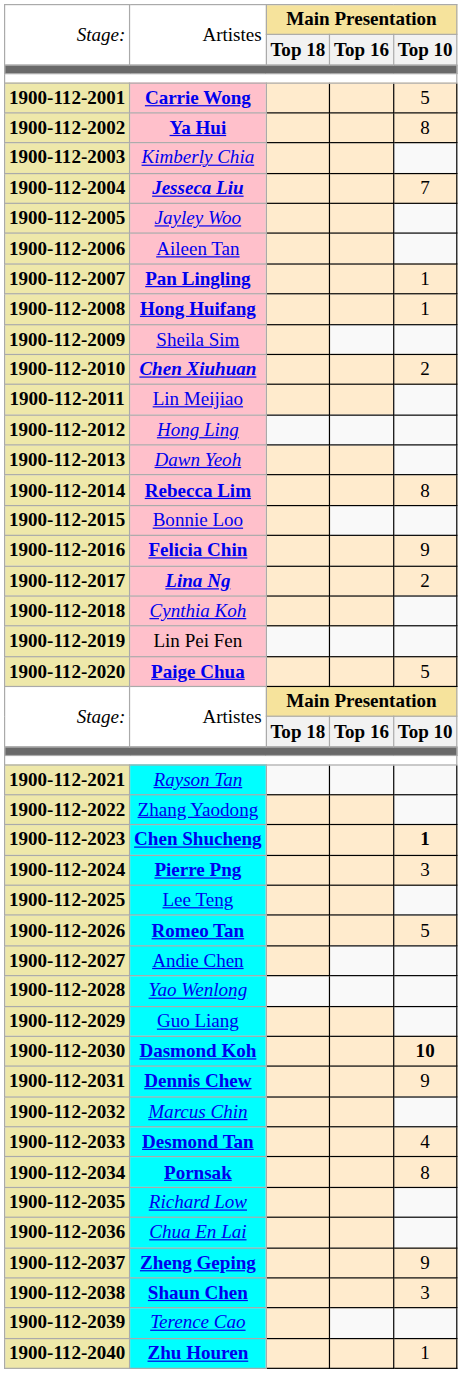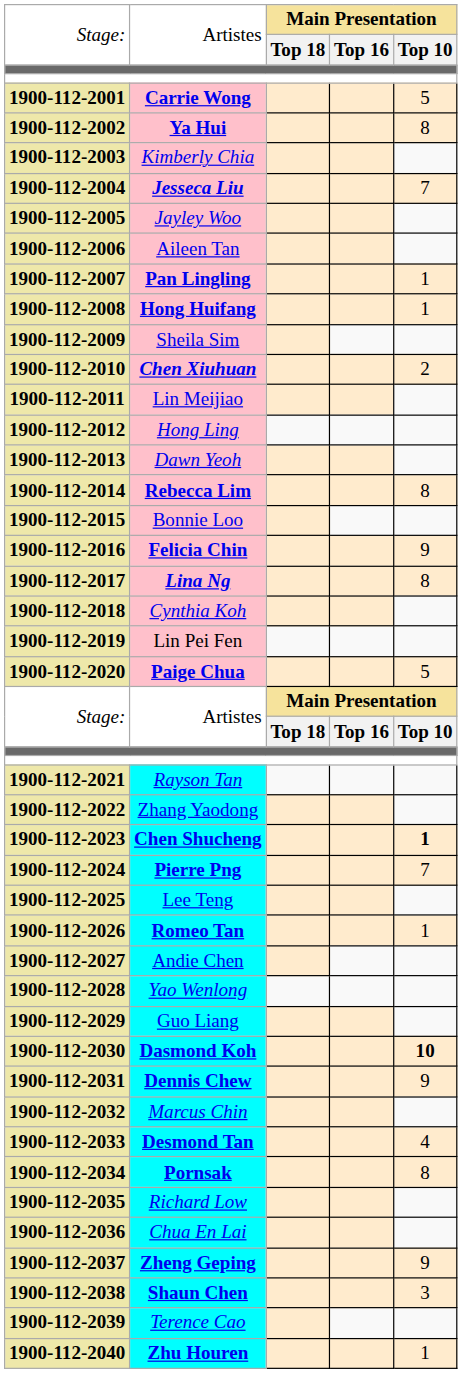(425, 580) 2 -> (425, 580) 8
(425, 870) 3 -> (425, 870) 7
(425, 930) 5 -> (425, 930) 1
